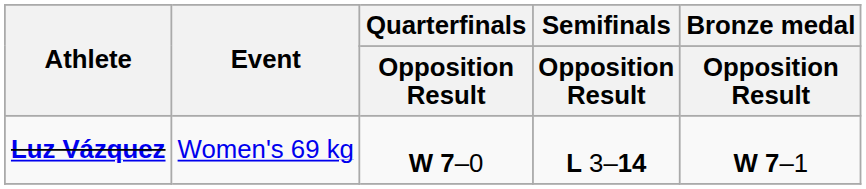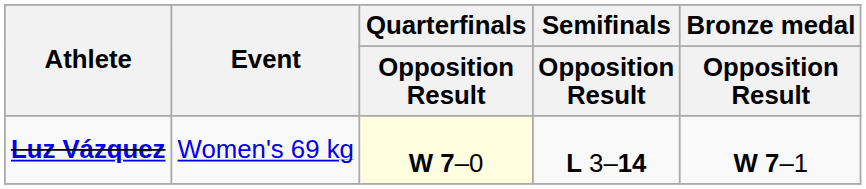(446, 164) no background -> (446, 164) lightyellow background
